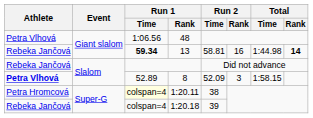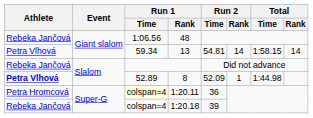(31, 38) Petra Vlhová -> (38, 38) Rebeka Jančová
(38, 52) Rebeka Jančová -> (31, 52) Petra Vlhová
(147, 52) bold -> (147, 52) normal
(214, 52) 58.81 -> (214, 52) 54.81
(239, 52) 16 -> (239, 52) 14
(267, 52) 1:44.98 -> (267, 52) 1:58.15
(296, 52) bold -> (296, 52) normal
(239, 79) 3 -> (239, 79) 1
(267, 79) 1:58.15 -> (267, 79) 1:44.98
(214, 93) 38 -> (214, 93) 36
